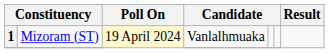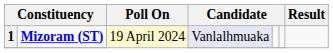(60, 36) normal -> (62, 36) bold
(226, 36) no background -> (230, 36) lavender background
